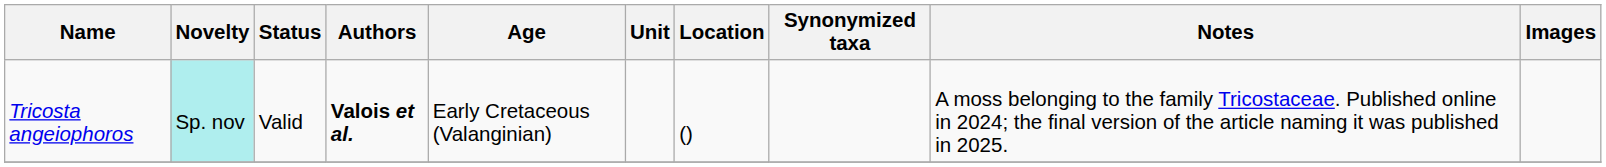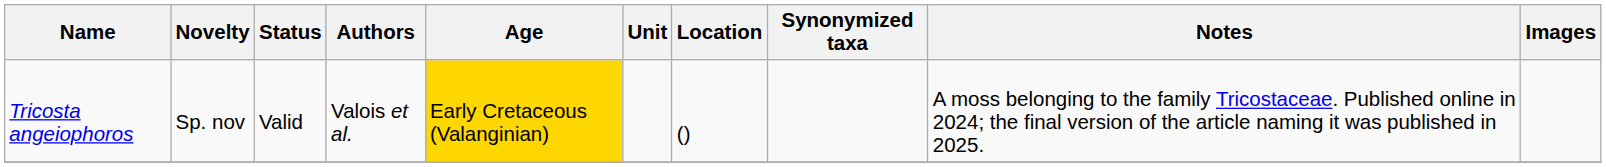(210, 122) paleturquoise background -> (210, 122) no background
(372, 122) bold -> (370, 122) normal
(511, 122) no background -> (508, 122) gold background
